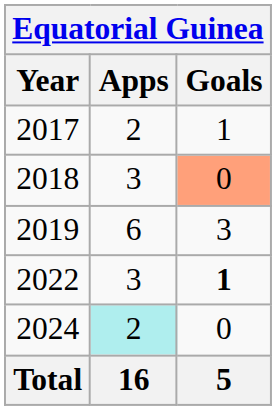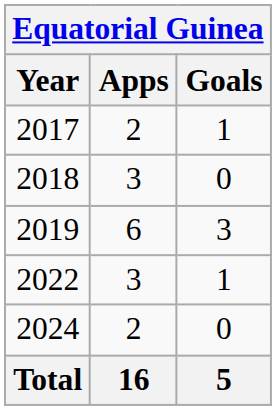(224, 179) lightsalmon background -> (224, 179) no background
(224, 279) bold -> (224, 279) normal
(134, 329) paleturquoise background -> (134, 329) no background
